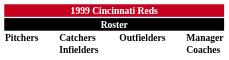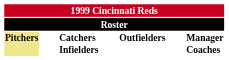(22, 38) no background -> (22, 38) khaki background
